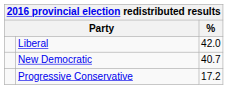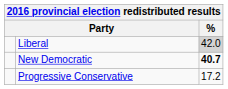(211, 44) no background -> (211, 44) lightgrey background
(211, 60) normal -> (211, 60) bold
